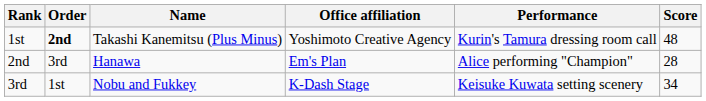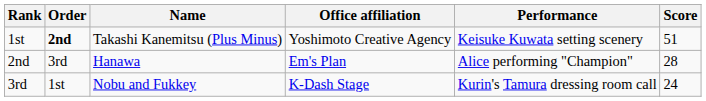(557, 38) Kurin's Tamura dressing room call -> (550, 38) Keisuke Kuwata setting scenery
(671, 38) 48 -> (671, 38) 51
(550, 84) Keisuke Kuwata setting scenery -> (557, 84) Kurin's Tamura dressing room call
(671, 84) 34 -> (671, 84) 24
